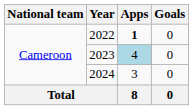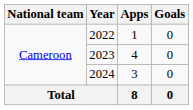(134, 34) bold -> (134, 34) normal
(134, 54) lightblue background -> (134, 54) no background
